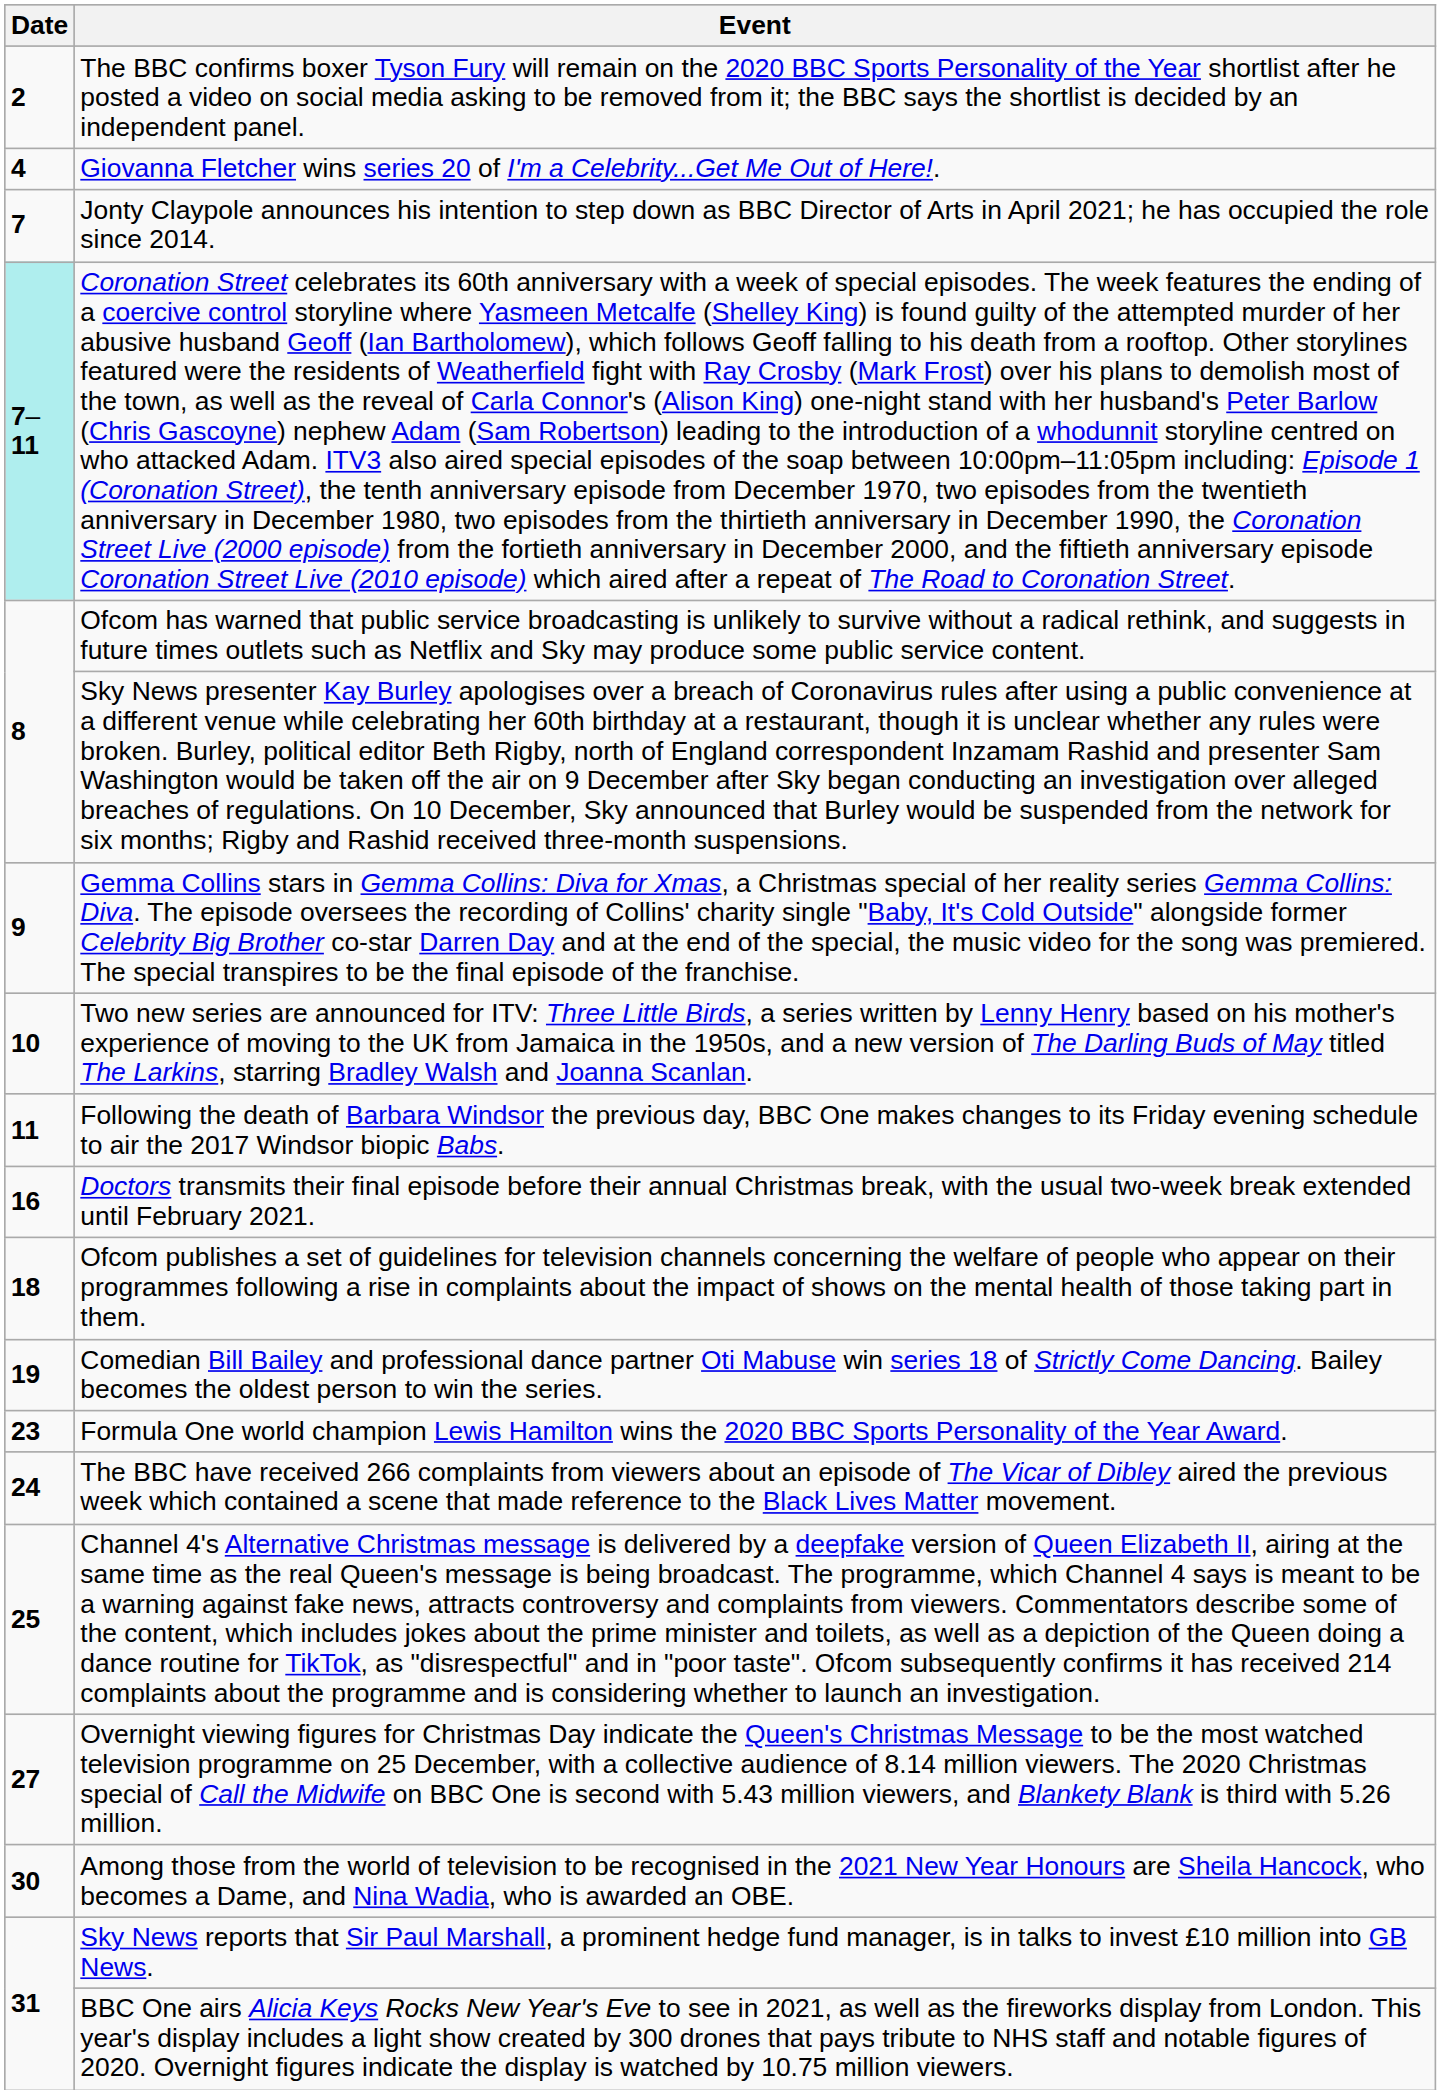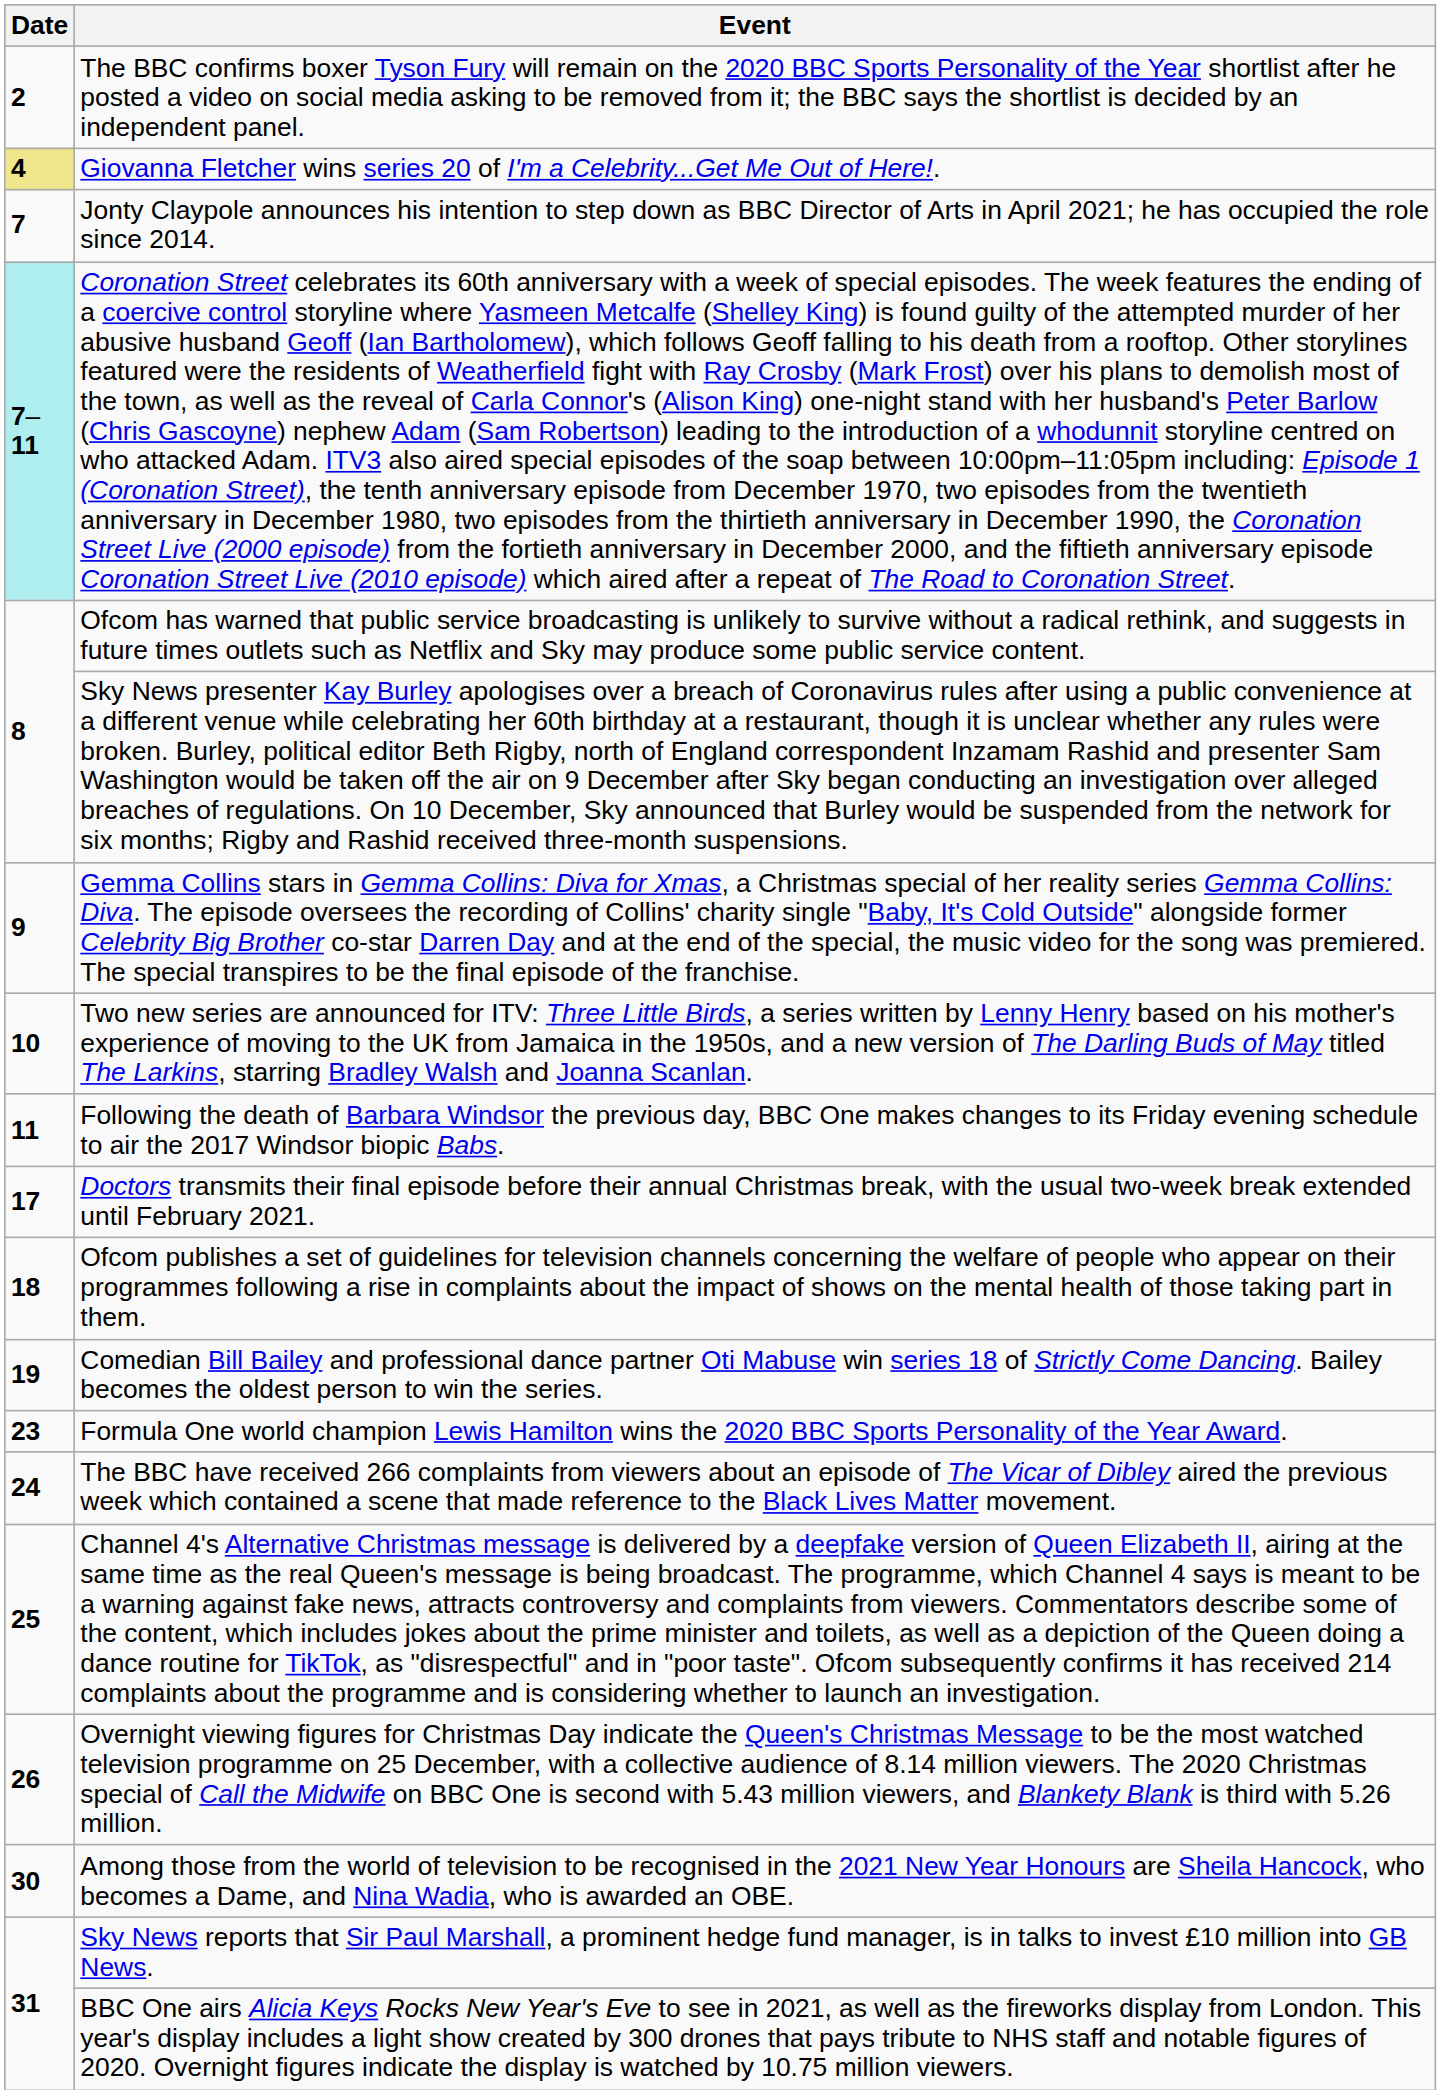(18, 168) no background -> (18, 168) khaki background
(26, 1201) 16 -> (26, 1201) 17
(26, 1779) 27 -> (26, 1779) 26
